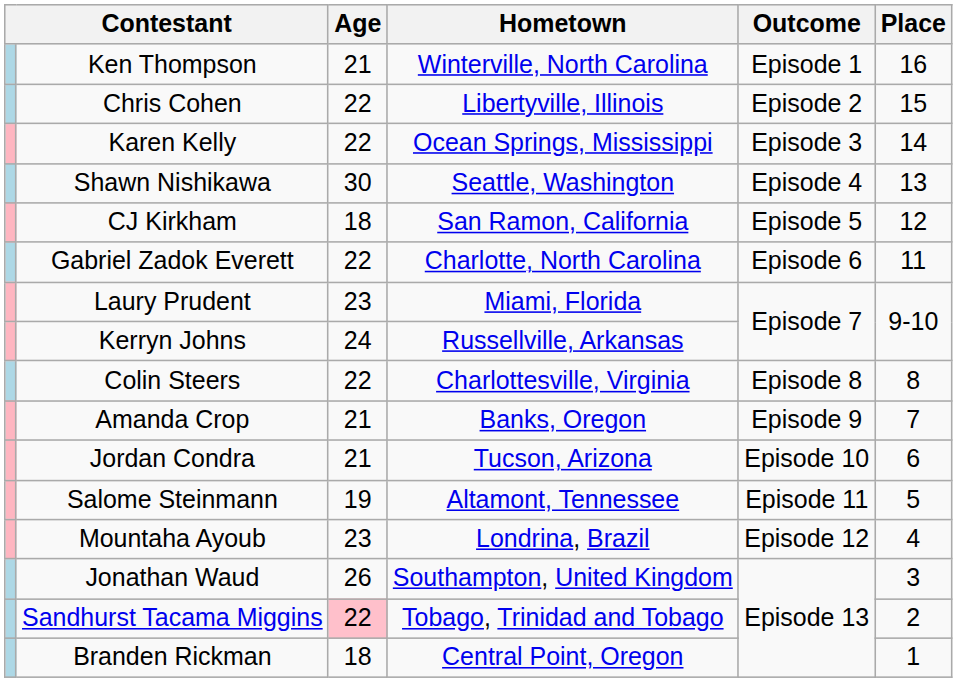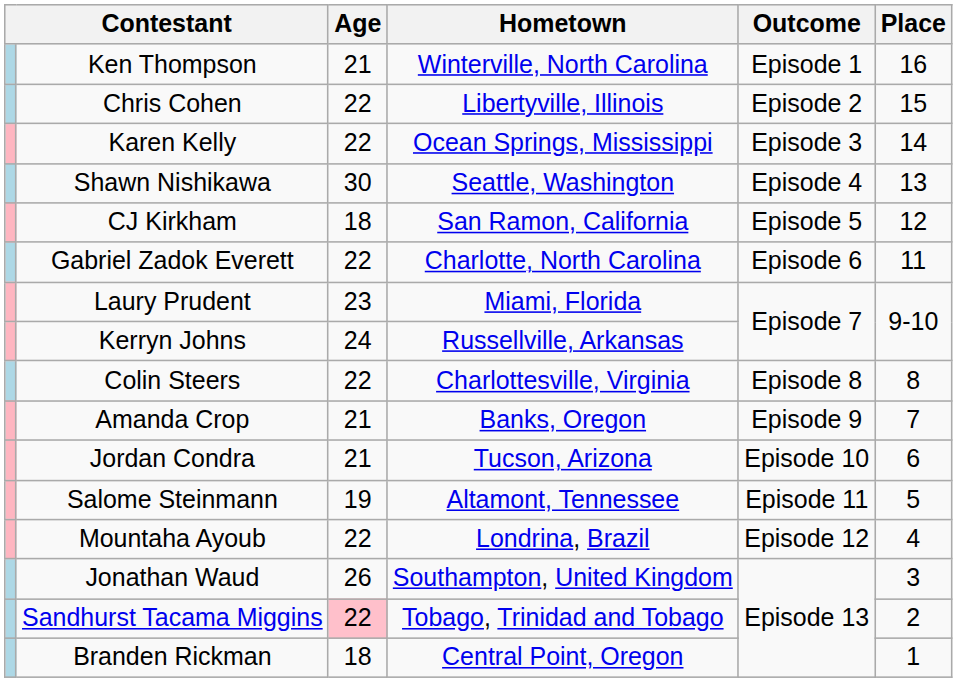(358, 538) 23 -> (358, 538) 22
